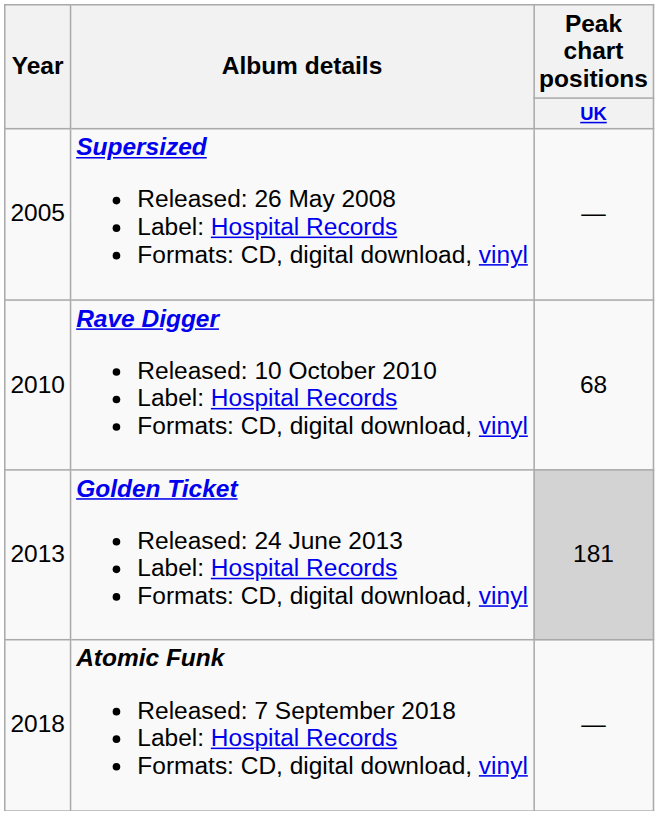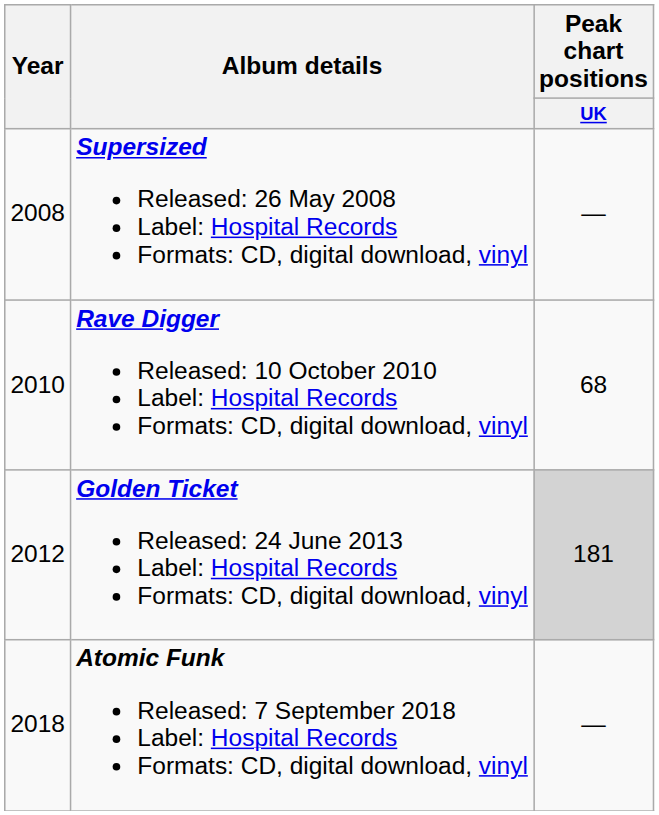(38, 213) 2005 -> (38, 213) 2008
(38, 554) 2013 -> (38, 554) 2012
